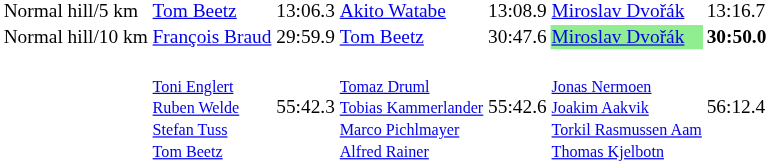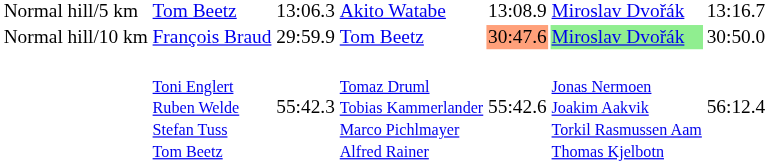(517, 37) no background -> (517, 37) lightsalmon background
(737, 37) bold -> (736, 37) normal
